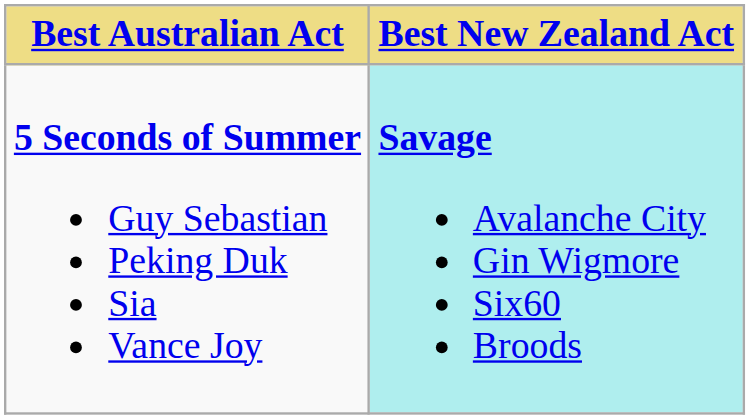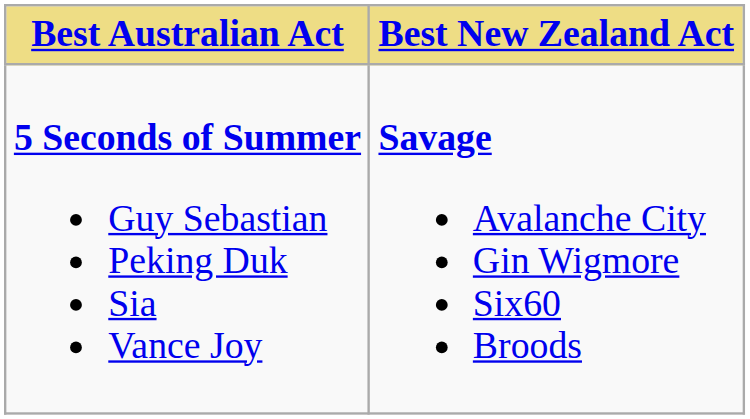(556, 241) paleturquoise background -> (556, 241) no background
